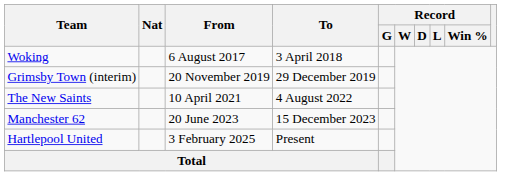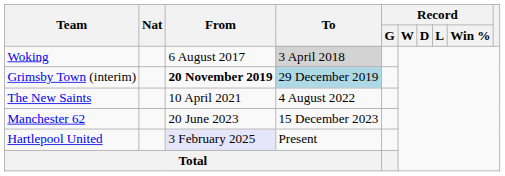(309, 56) no background -> (312, 56) lightgrey background
(219, 77) normal -> (220, 77) bold
(326, 77) no background -> (328, 77) lightblue background
(212, 139) no background -> (212, 139) lavender background
